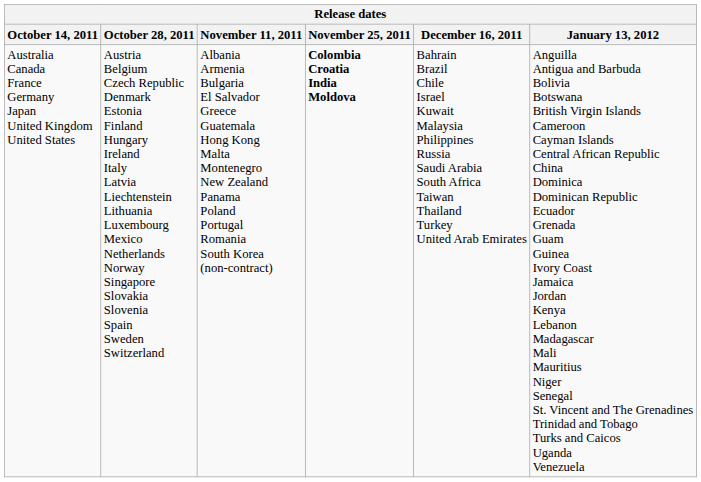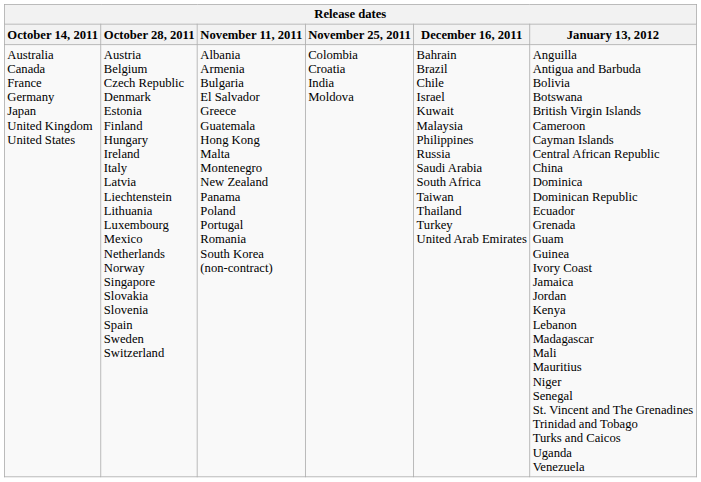(334, 75) bold -> (333, 75) normal
